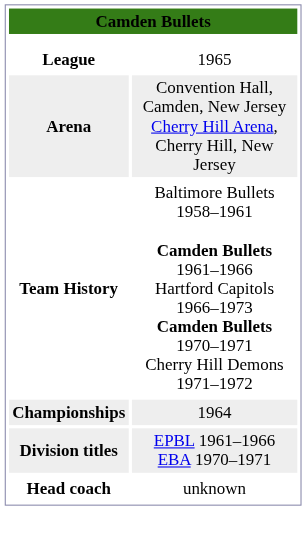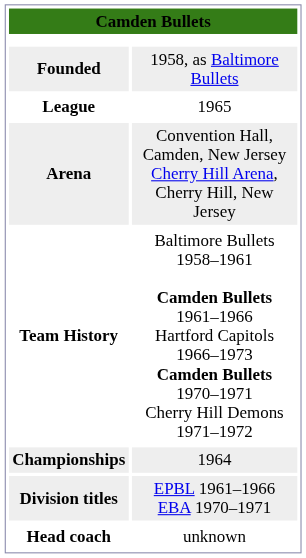+ row: (69, 68)
